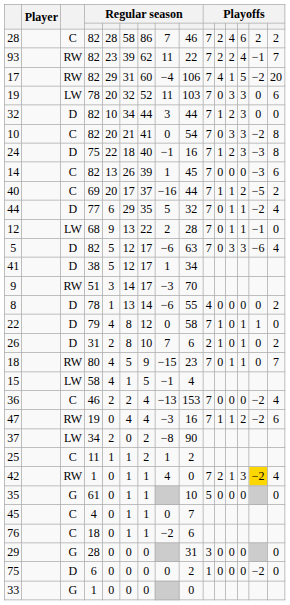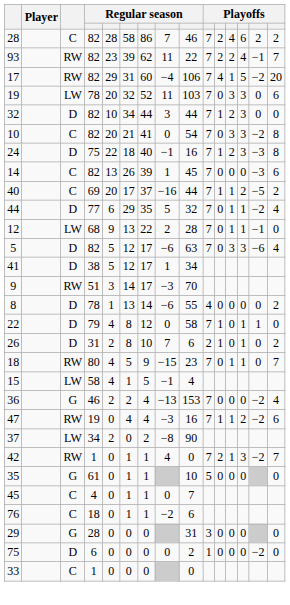(73, 400) C -> (73, 400) G
- row: (13, 457)
(258, 476) gold background -> (258, 457) no background
(276, 476) 4 -> (276, 457) 7
(73, 590) G -> (73, 571) C
